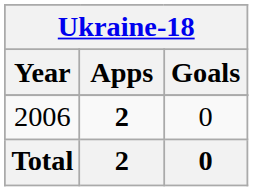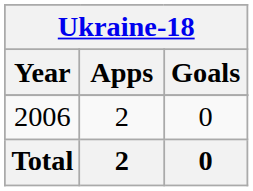(122, 116) bold -> (122, 116) normal
